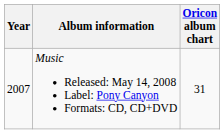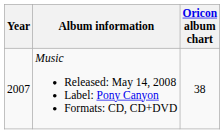(200, 88) 31 -> (200, 88) 38
